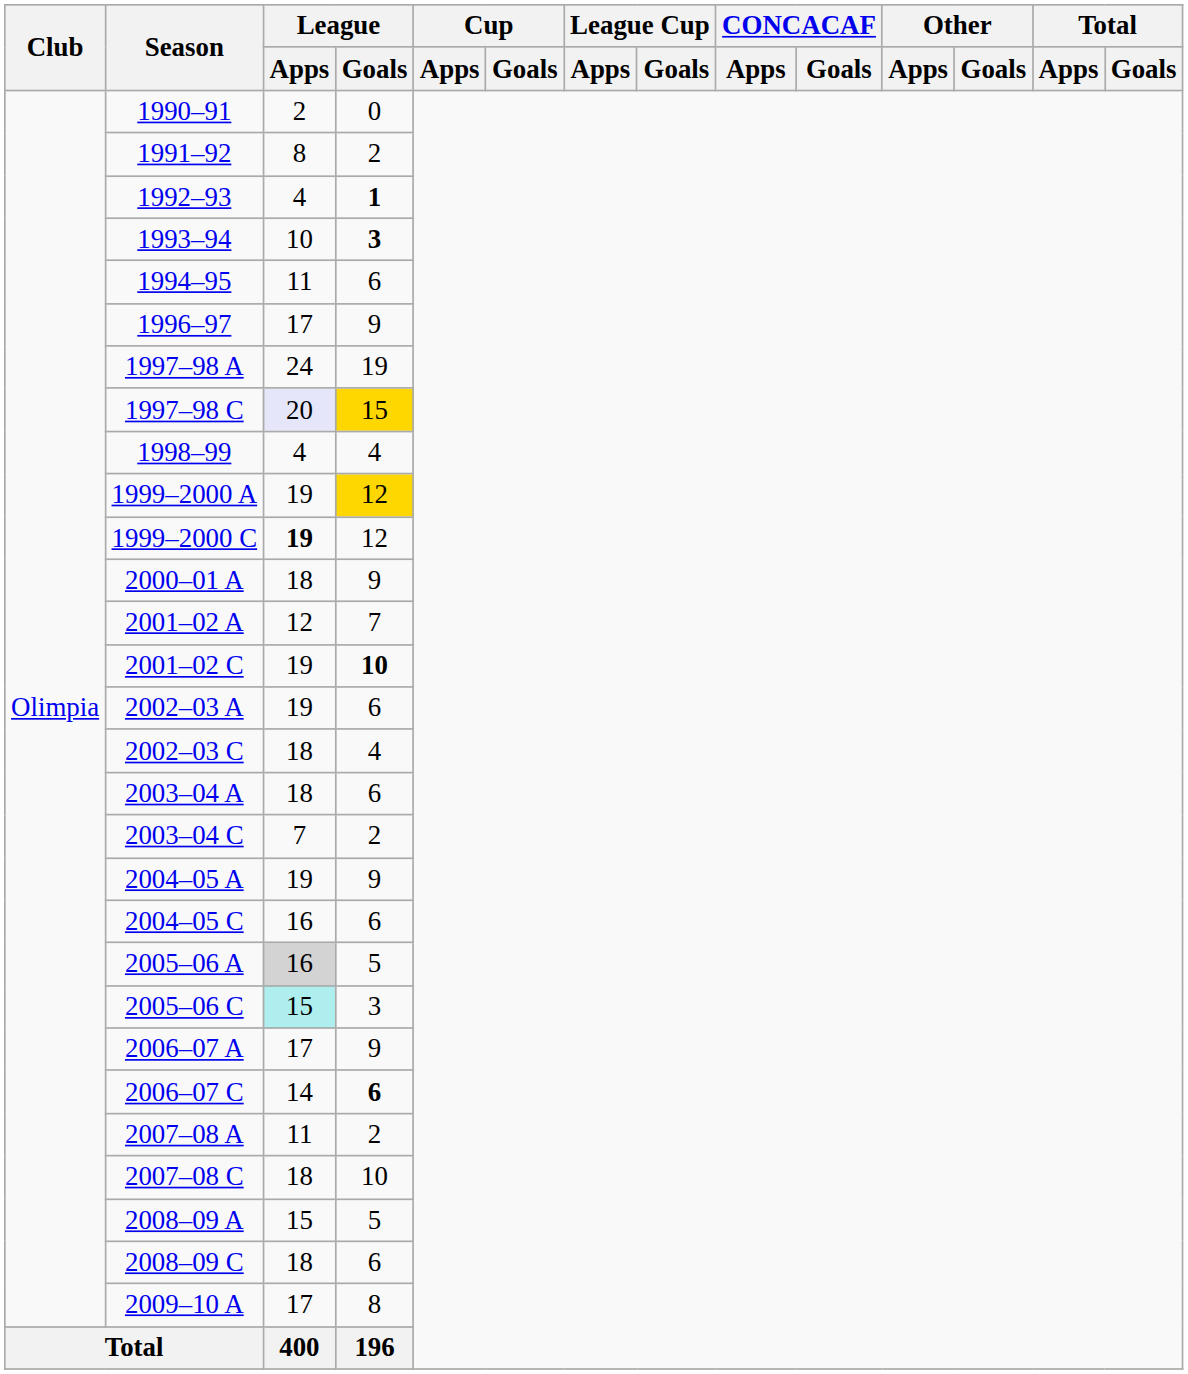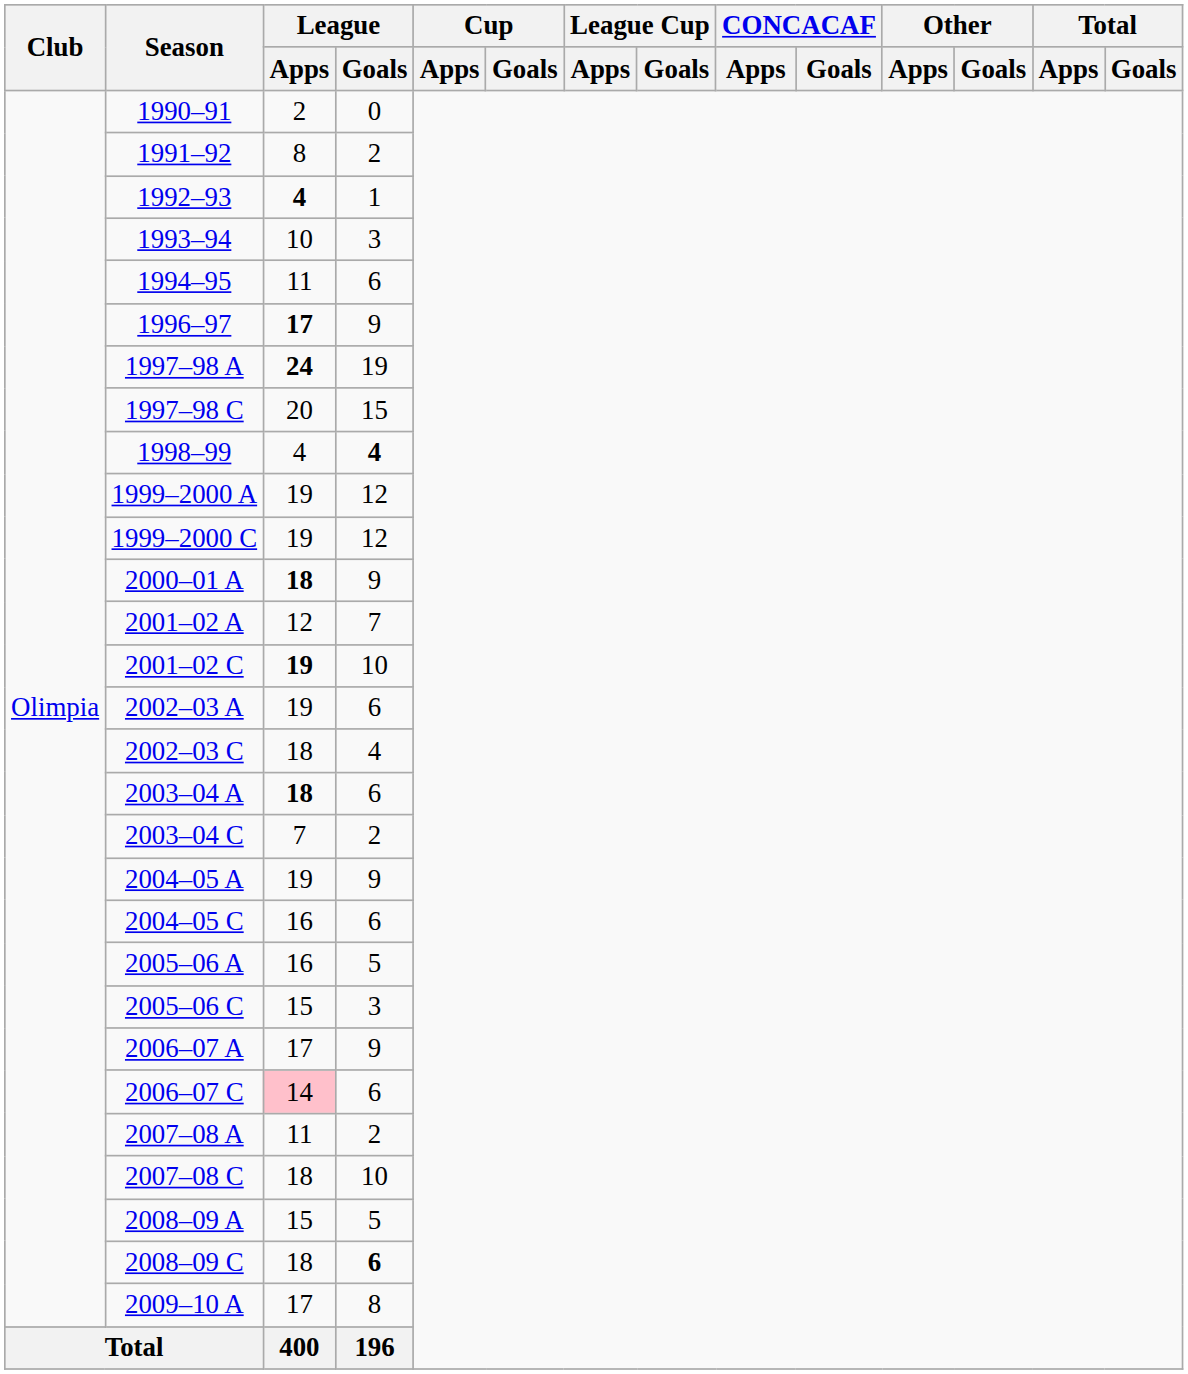(299, 196) normal -> (299, 196) bold
(375, 196) bold -> (375, 196) normal
(375, 238) bold -> (375, 238) normal
(299, 324) normal -> (299, 324) bold
(299, 366) normal -> (299, 366) bold
(299, 409) lavender background -> (299, 409) no background
(375, 409) gold background -> (375, 409) no background
(375, 452) normal -> (375, 452) bold
(375, 494) gold background -> (375, 494) no background
(299, 537) bold -> (299, 537) normal
(299, 580) normal -> (299, 580) bold
(299, 665) normal -> (299, 665) bold
(375, 665) bold -> (375, 665) normal
(299, 793) normal -> (299, 793) bold
(299, 963) lightgrey background -> (299, 963) no background
(299, 1006) paleturquoise background -> (299, 1006) no background
(299, 1091) no background -> (299, 1091) pink background
(375, 1091) bold -> (375, 1091) normal
(375, 1262) normal -> (375, 1262) bold
